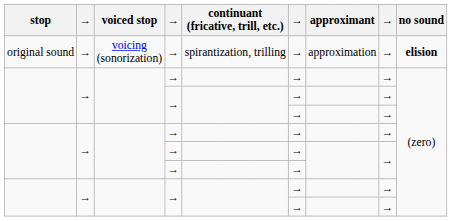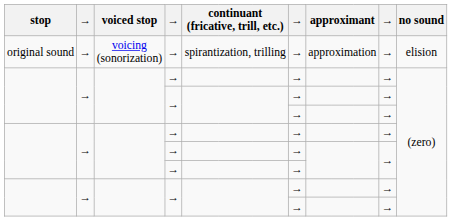(421, 51) bold -> (421, 51) normal
